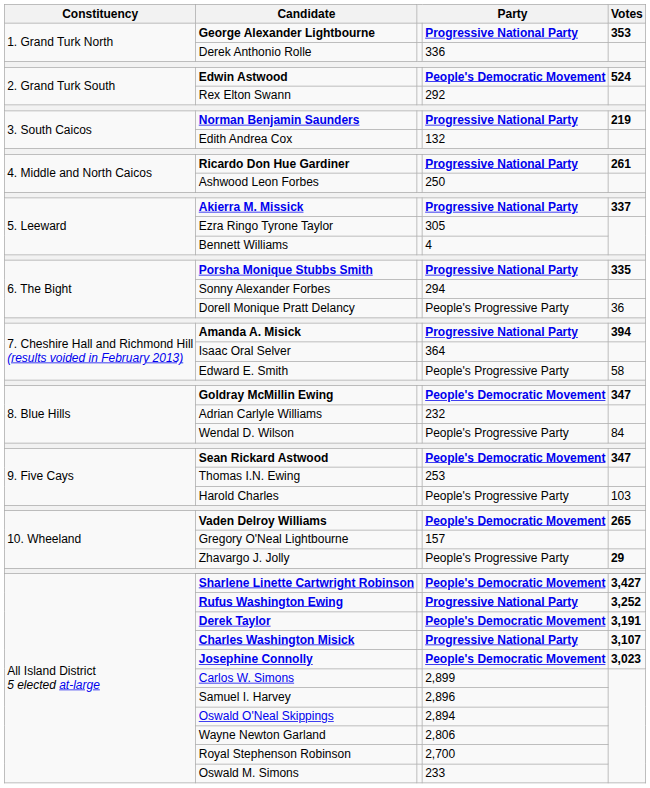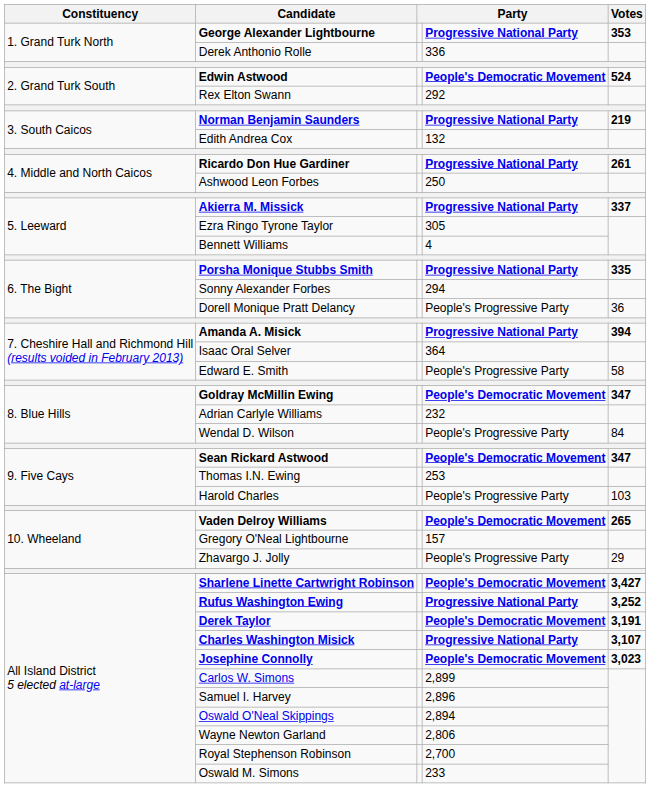(618, 558) bold -> (618, 558) normal
